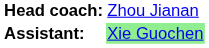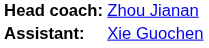(155, 33) lightgreen background -> (155, 33) no background
